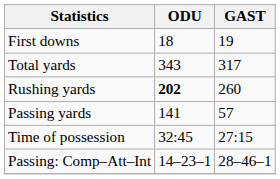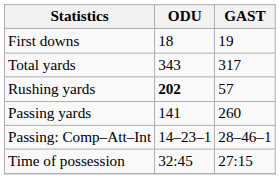(230, 89) 260 -> (226, 89) 57
(226, 113) 57 -> (230, 113) 260
rows swapped: (80, 161) <-> (66, 137)
